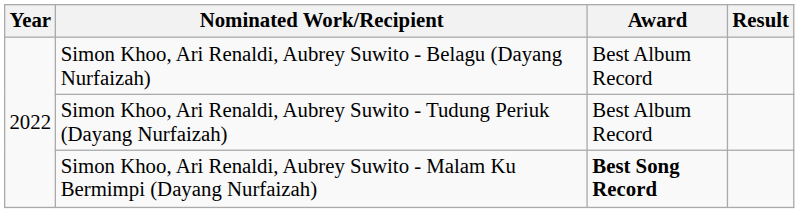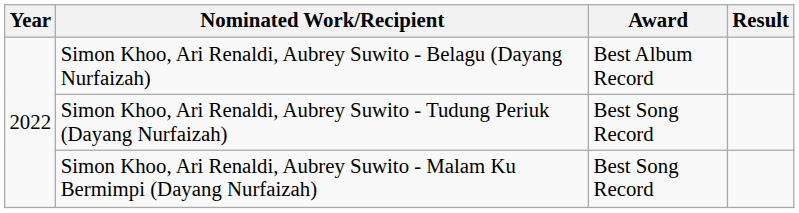(642, 122) Best Album Record -> (636, 122) Best Song Record
(636, 178) bold -> (636, 178) normal
